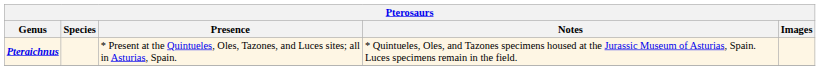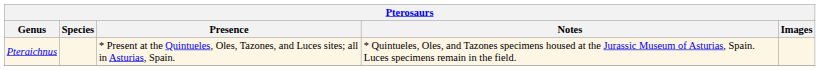(33, 51) bold -> (32, 51) normal
